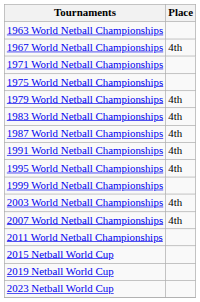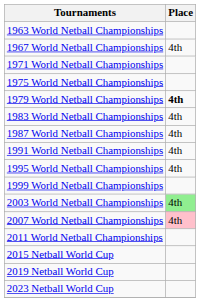(175, 99) normal -> (176, 99) bold
(175, 202) no background -> (175, 202) lightgreen background
(175, 220) no background -> (175, 220) pink background
